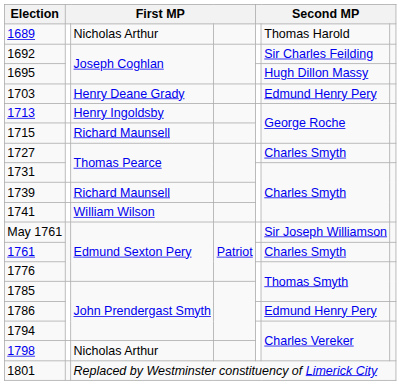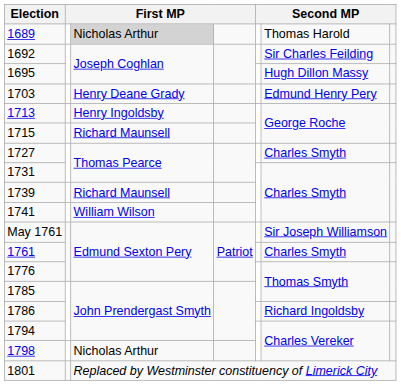(116, 34) no background -> (116, 34) lightgrey background
(320, 311) Edmund Henry Pery -> (314, 311) Richard Ingoldsby
